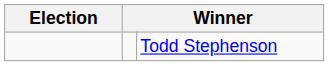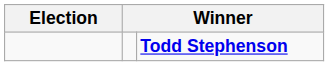(209, 46) normal -> (214, 46) bold
